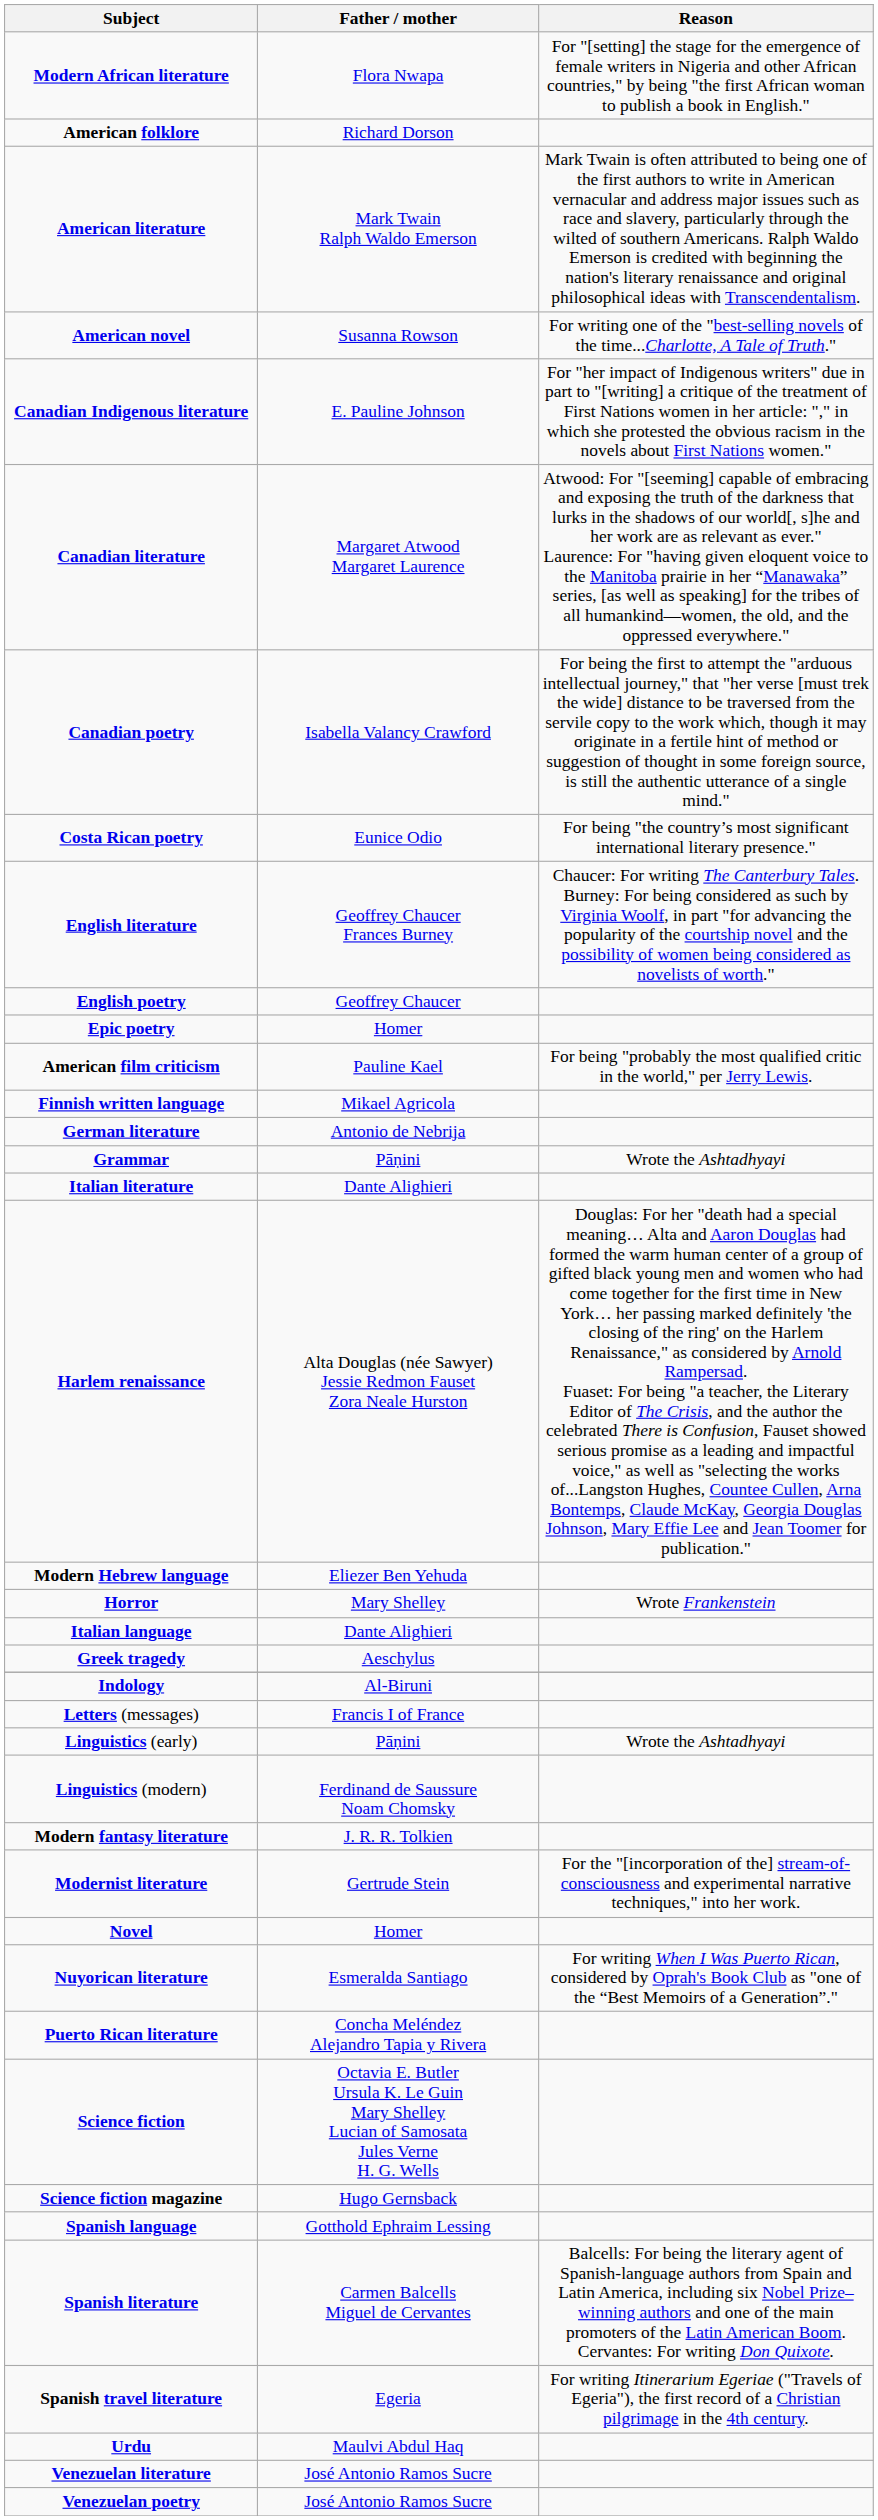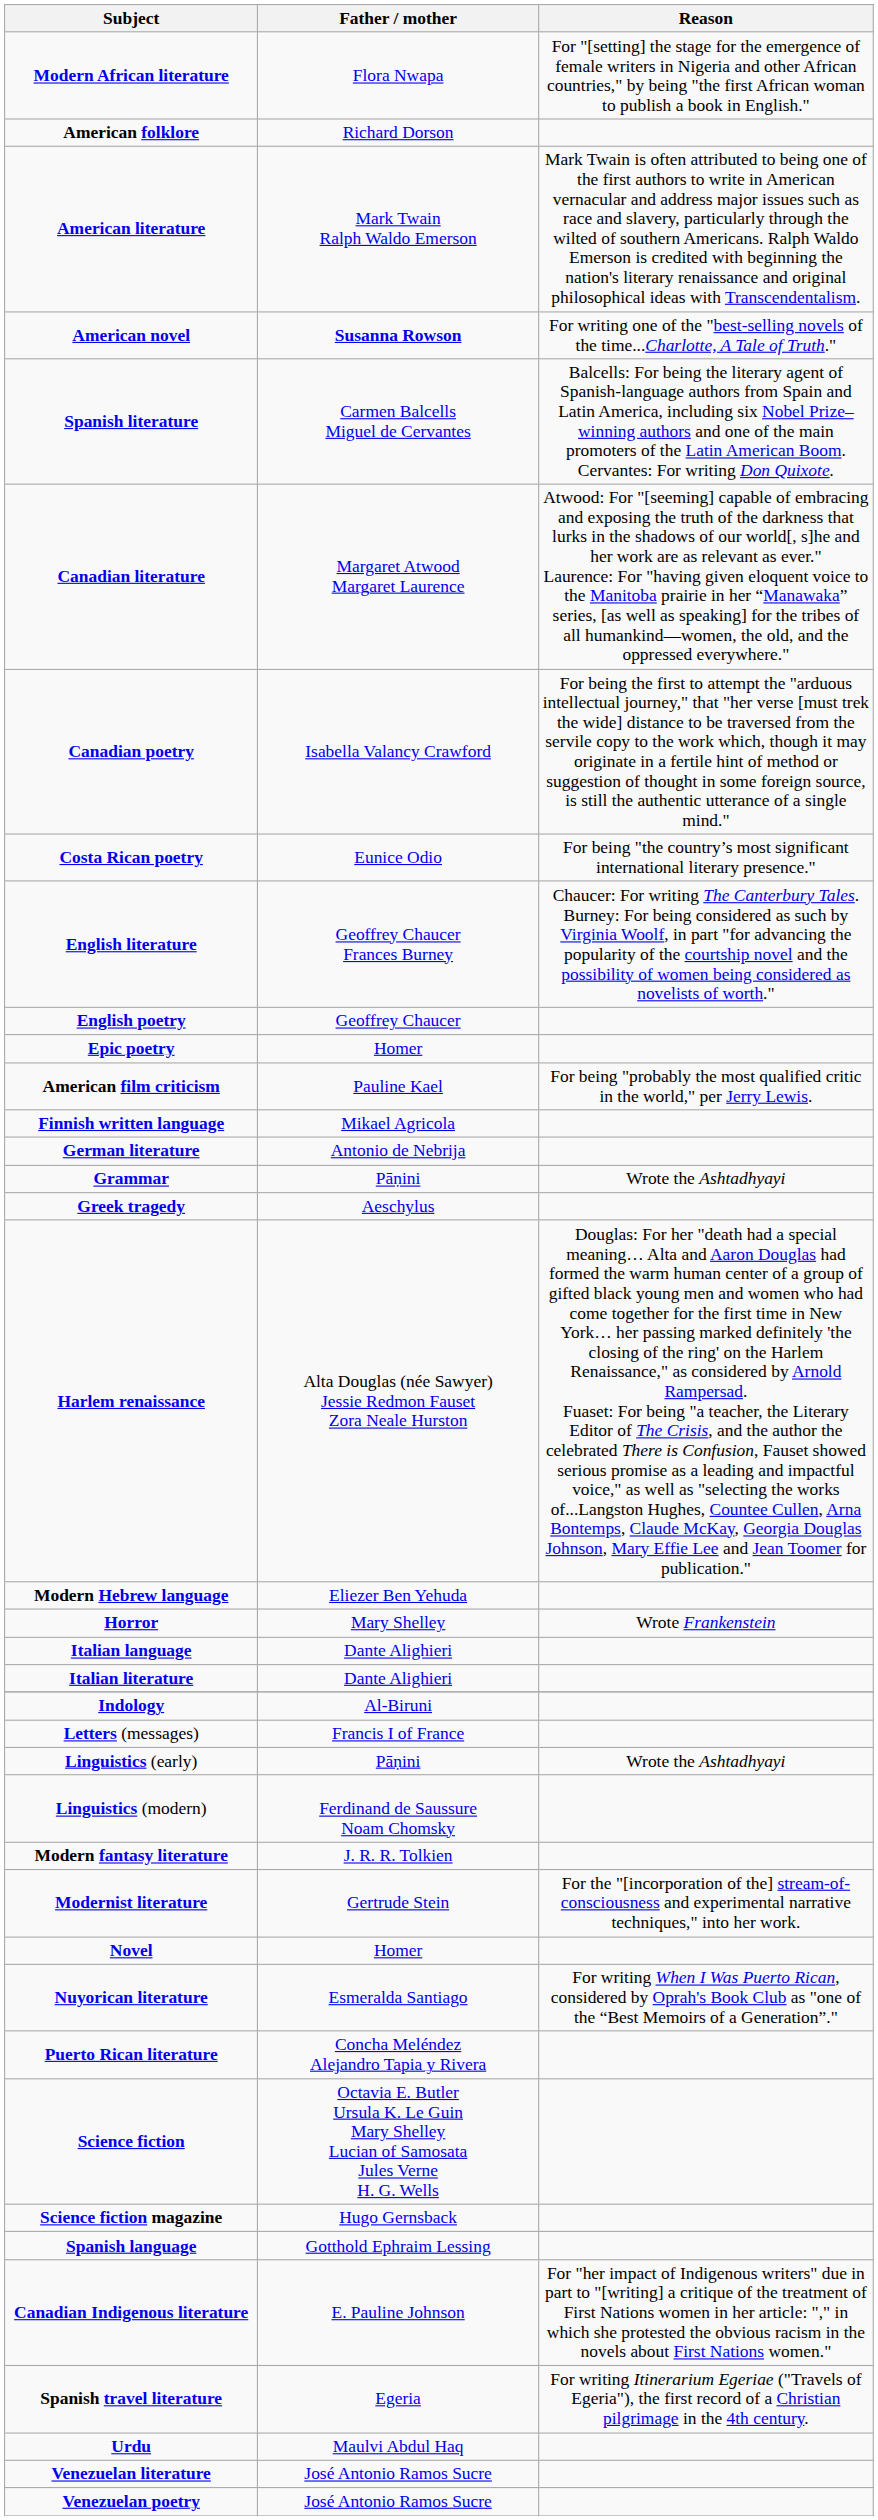(398, 334) normal -> (398, 334) bold
rows swapped: (131, 411) <-> (131, 2302)
rows swapped: (131, 1658) <-> (131, 1186)
